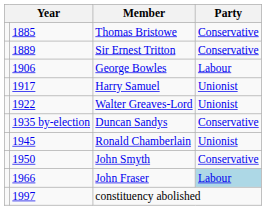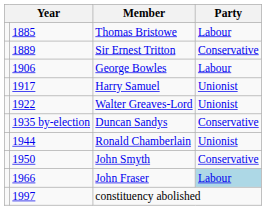(228, 31) Conservative -> (215, 31) Labour
(24, 141) 1945 -> (24, 141) 1944
